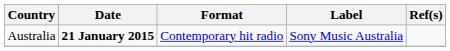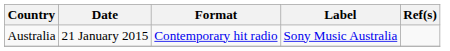(108, 35) bold -> (105, 35) normal
